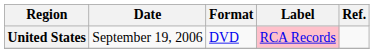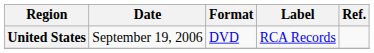(298, 37) pink background -> (298, 37) no background
